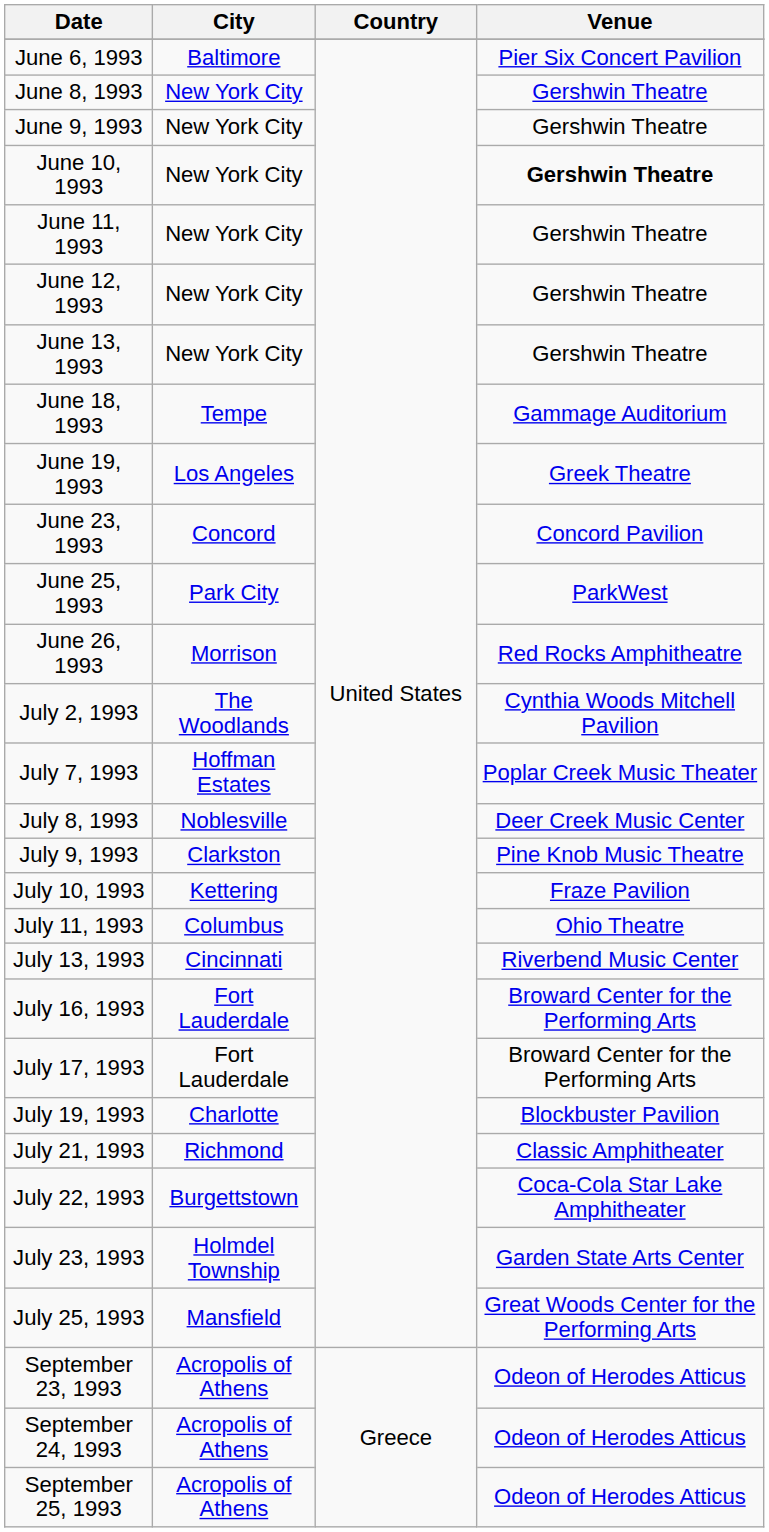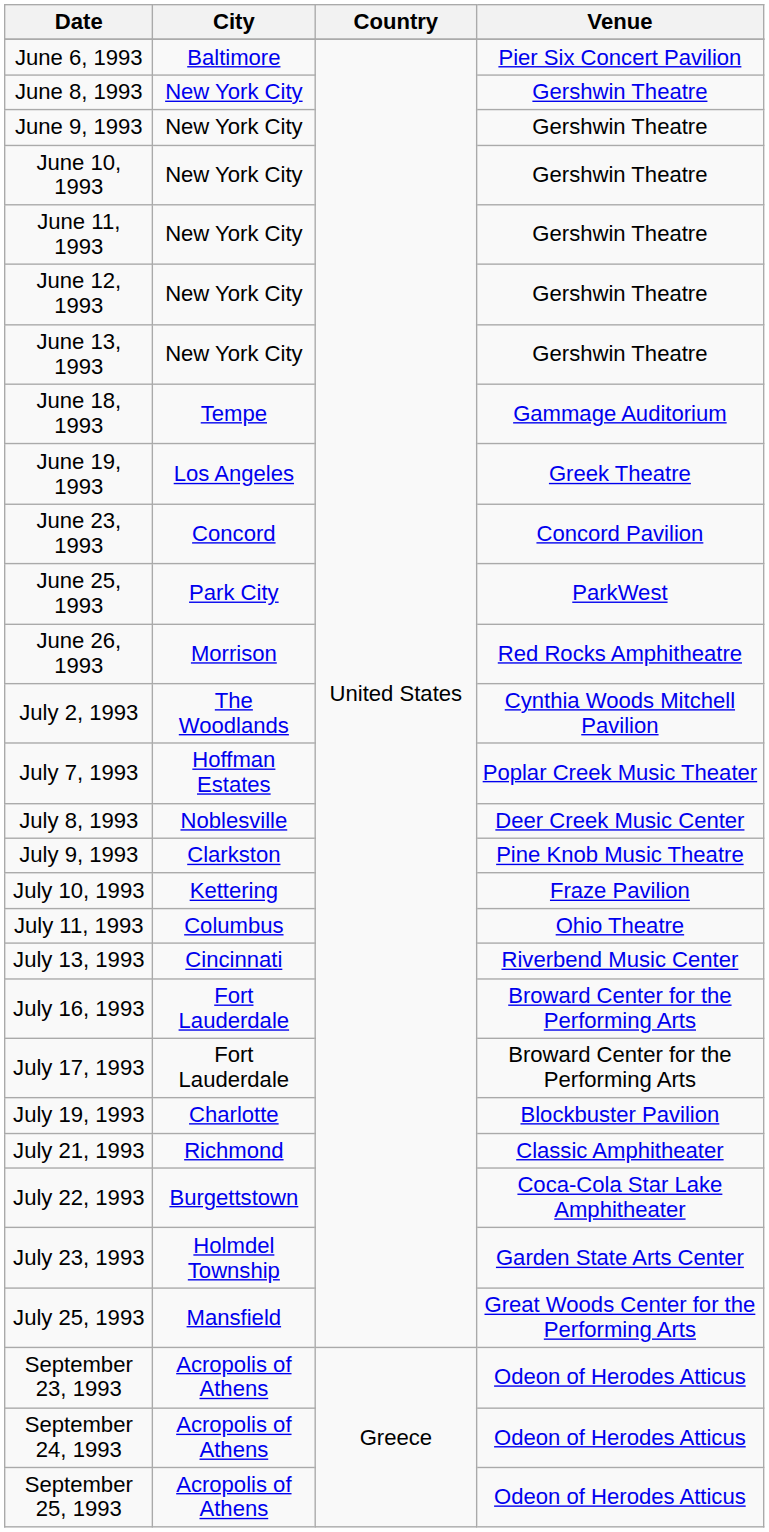(620, 174) bold -> (620, 174) normal
